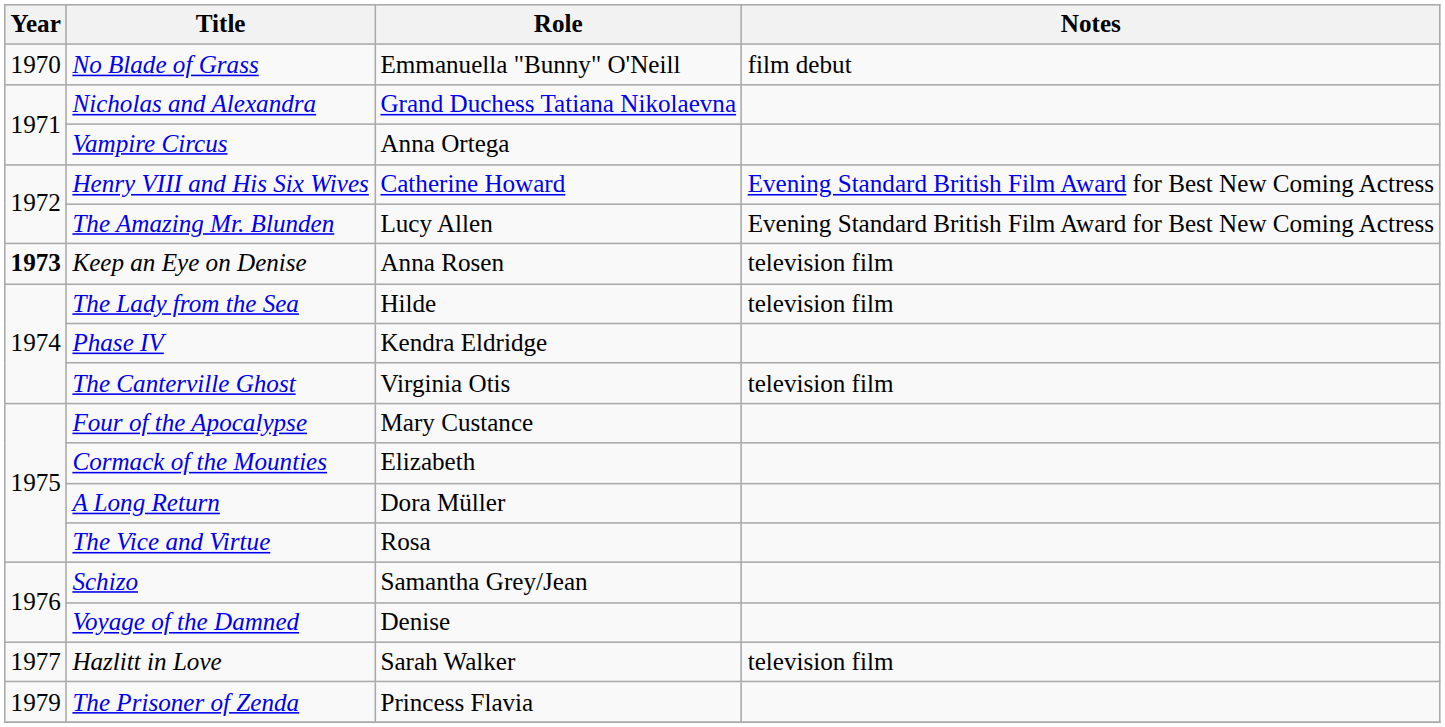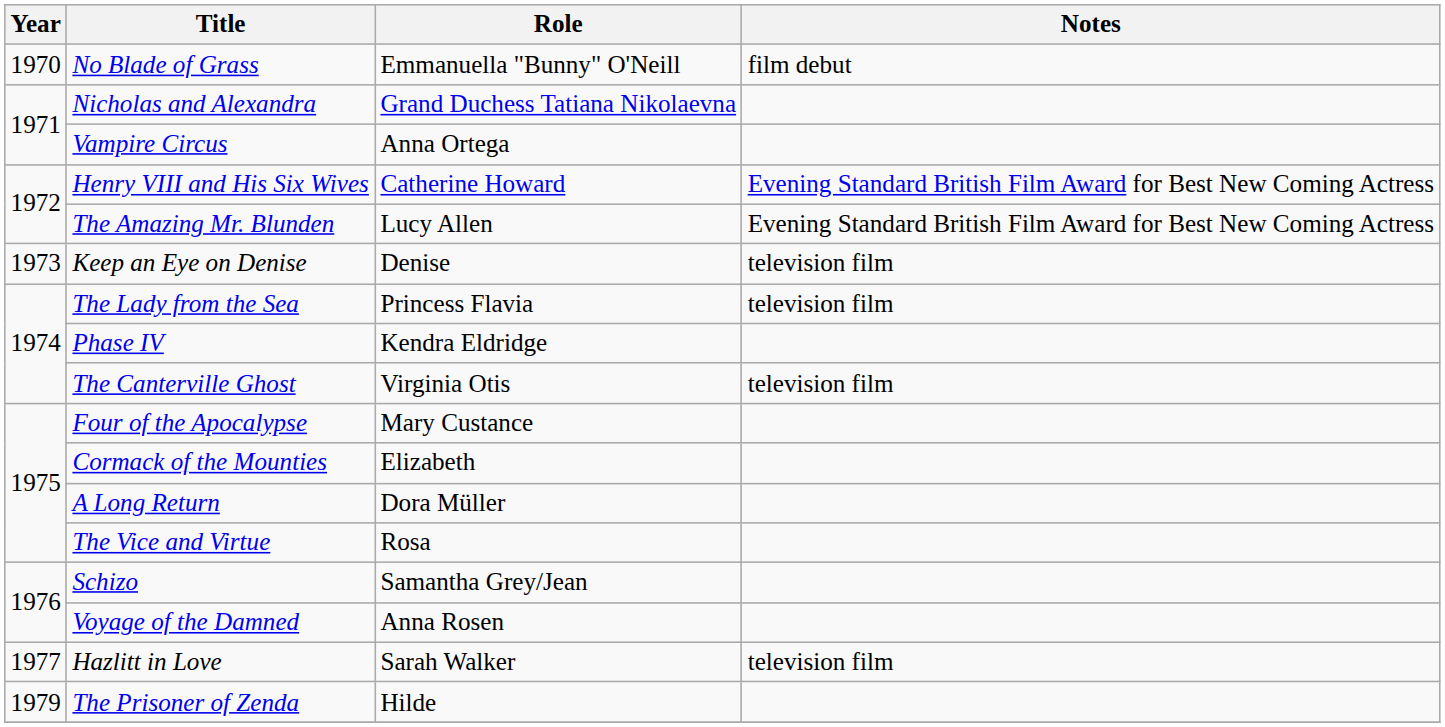(36, 263) bold -> (36, 263) normal
(442, 263) Anna Rosen -> (415, 263) Denise
(408, 303) Hilde -> (457, 303) Princess Flavia
(415, 622) Denise -> (442, 622) Anna Rosen
(457, 701) Princess Flavia -> (408, 701) Hilde
